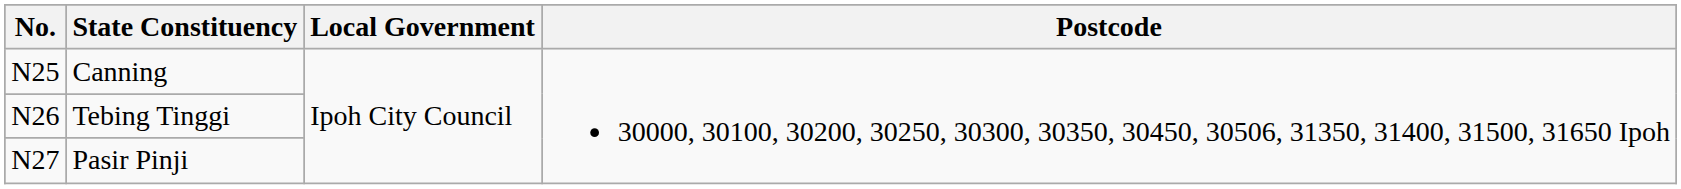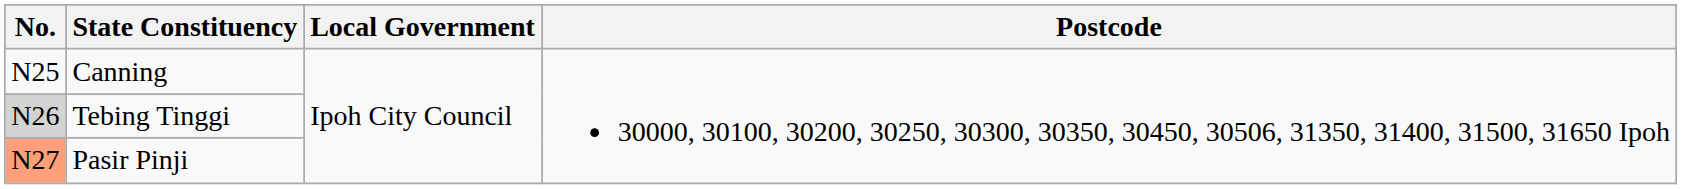(35, 115) no background -> (35, 115) lightgrey background
(35, 159) no background -> (35, 159) lightsalmon background
